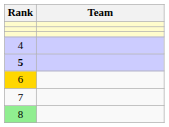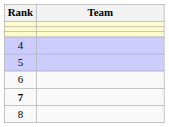(20, 62) bold -> (20, 62) normal
(20, 79) gold background -> (20, 79) no background
(20, 97) normal -> (20, 97) bold
(20, 114) lightgreen background -> (20, 114) no background
